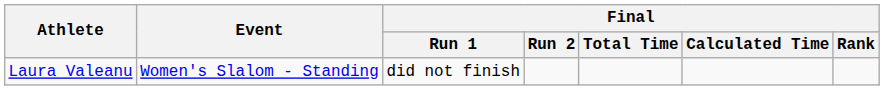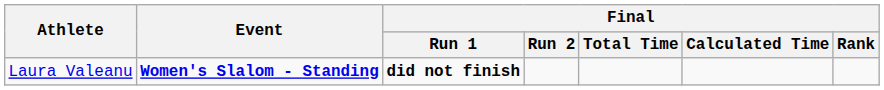(259, 71) normal -> (259, 71) bold
(453, 71) normal -> (453, 71) bold
